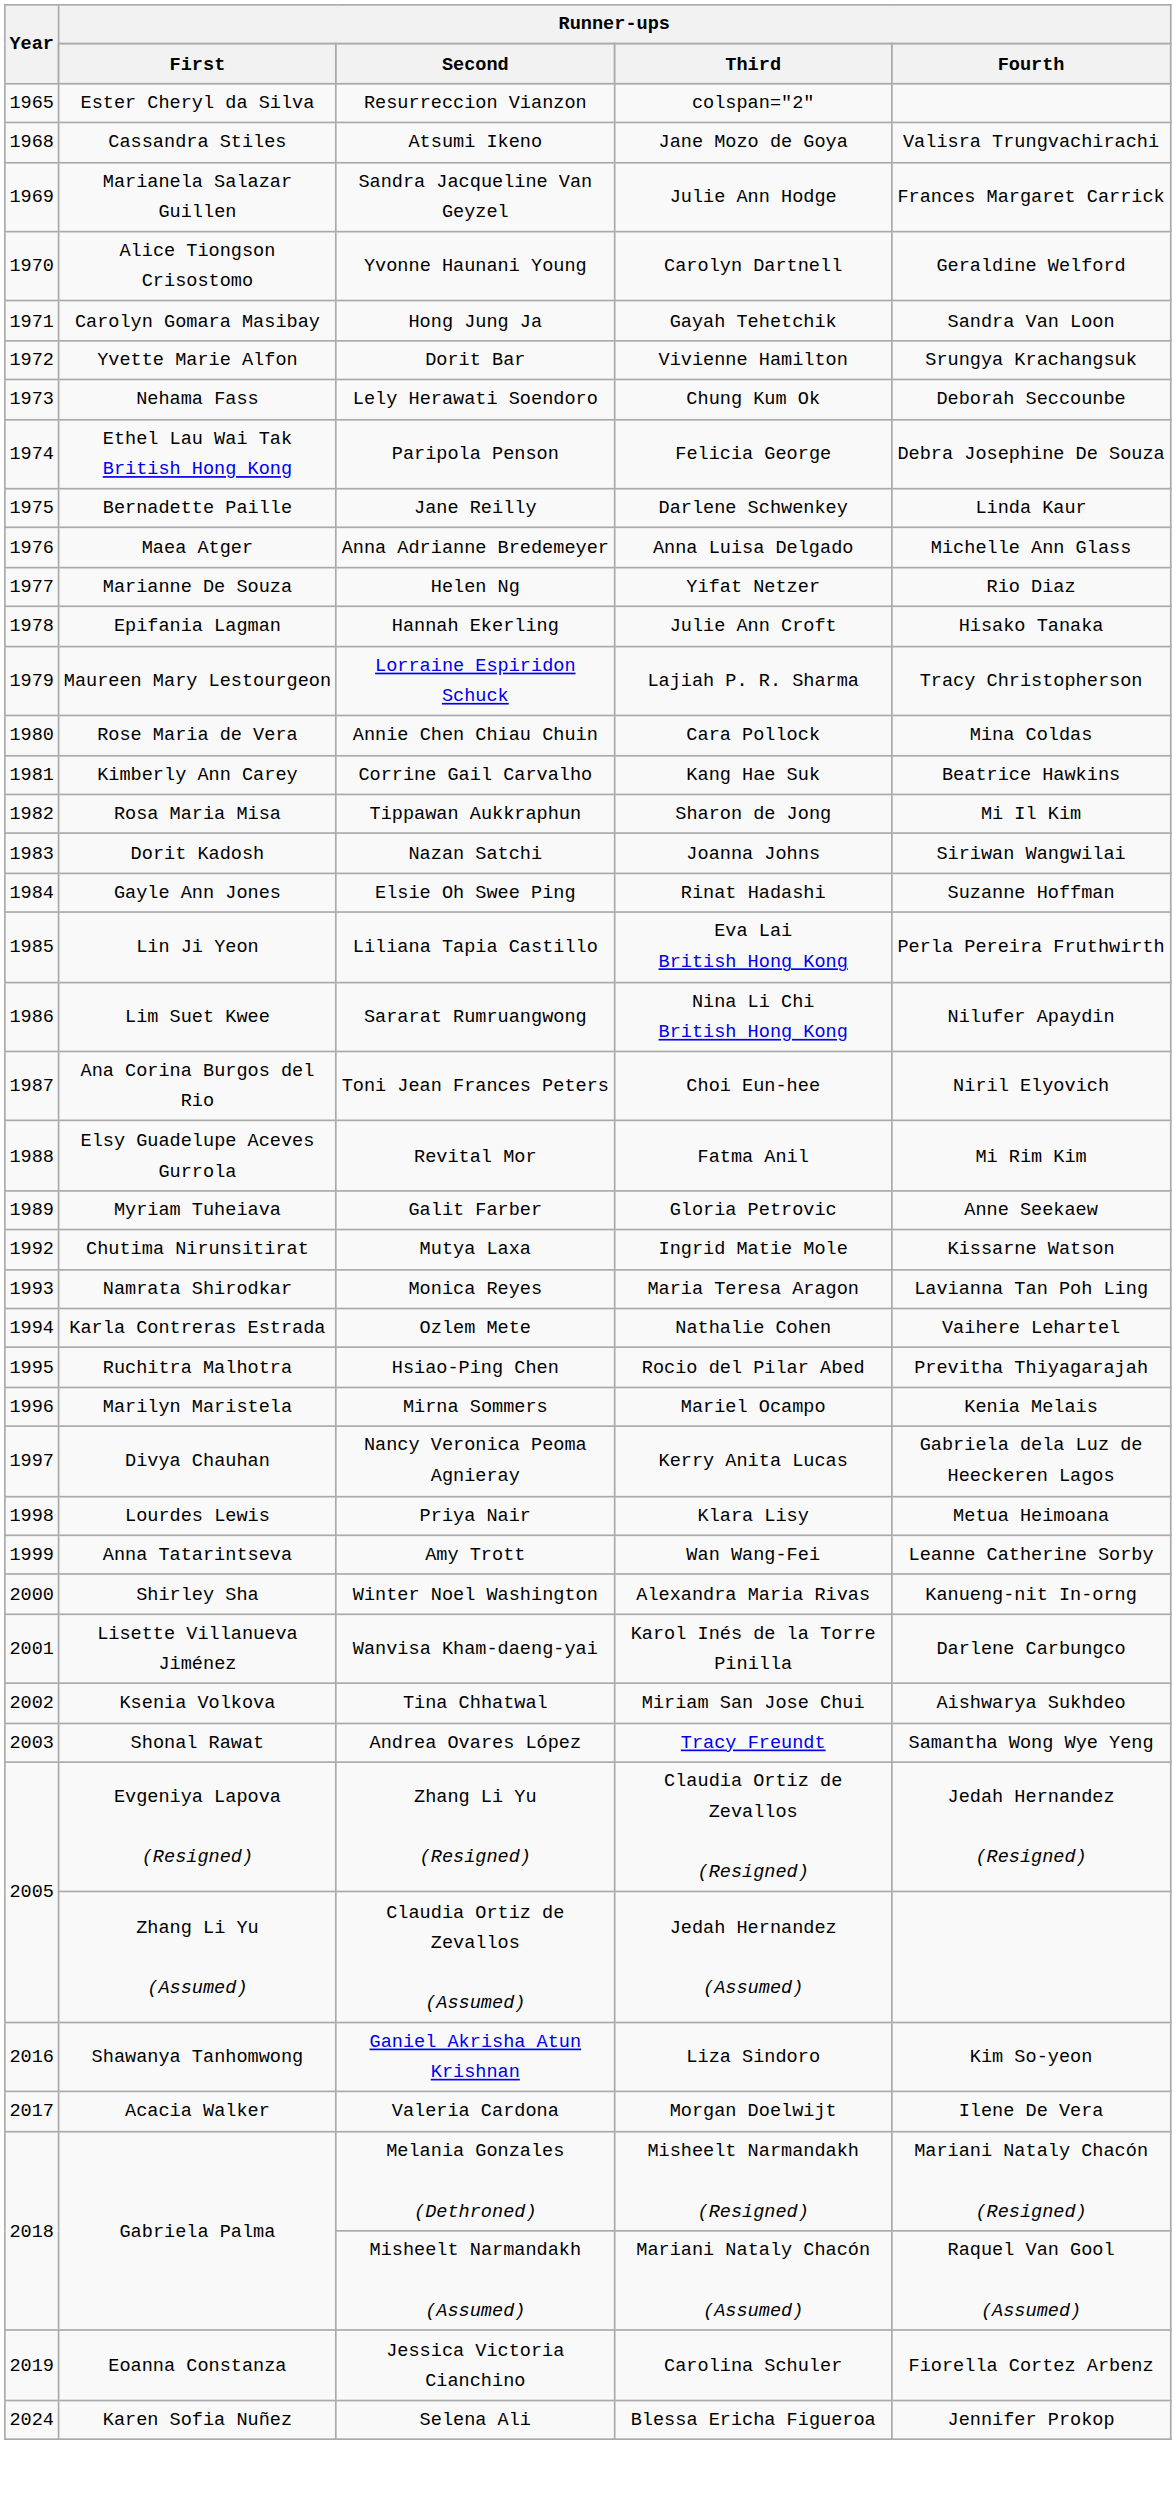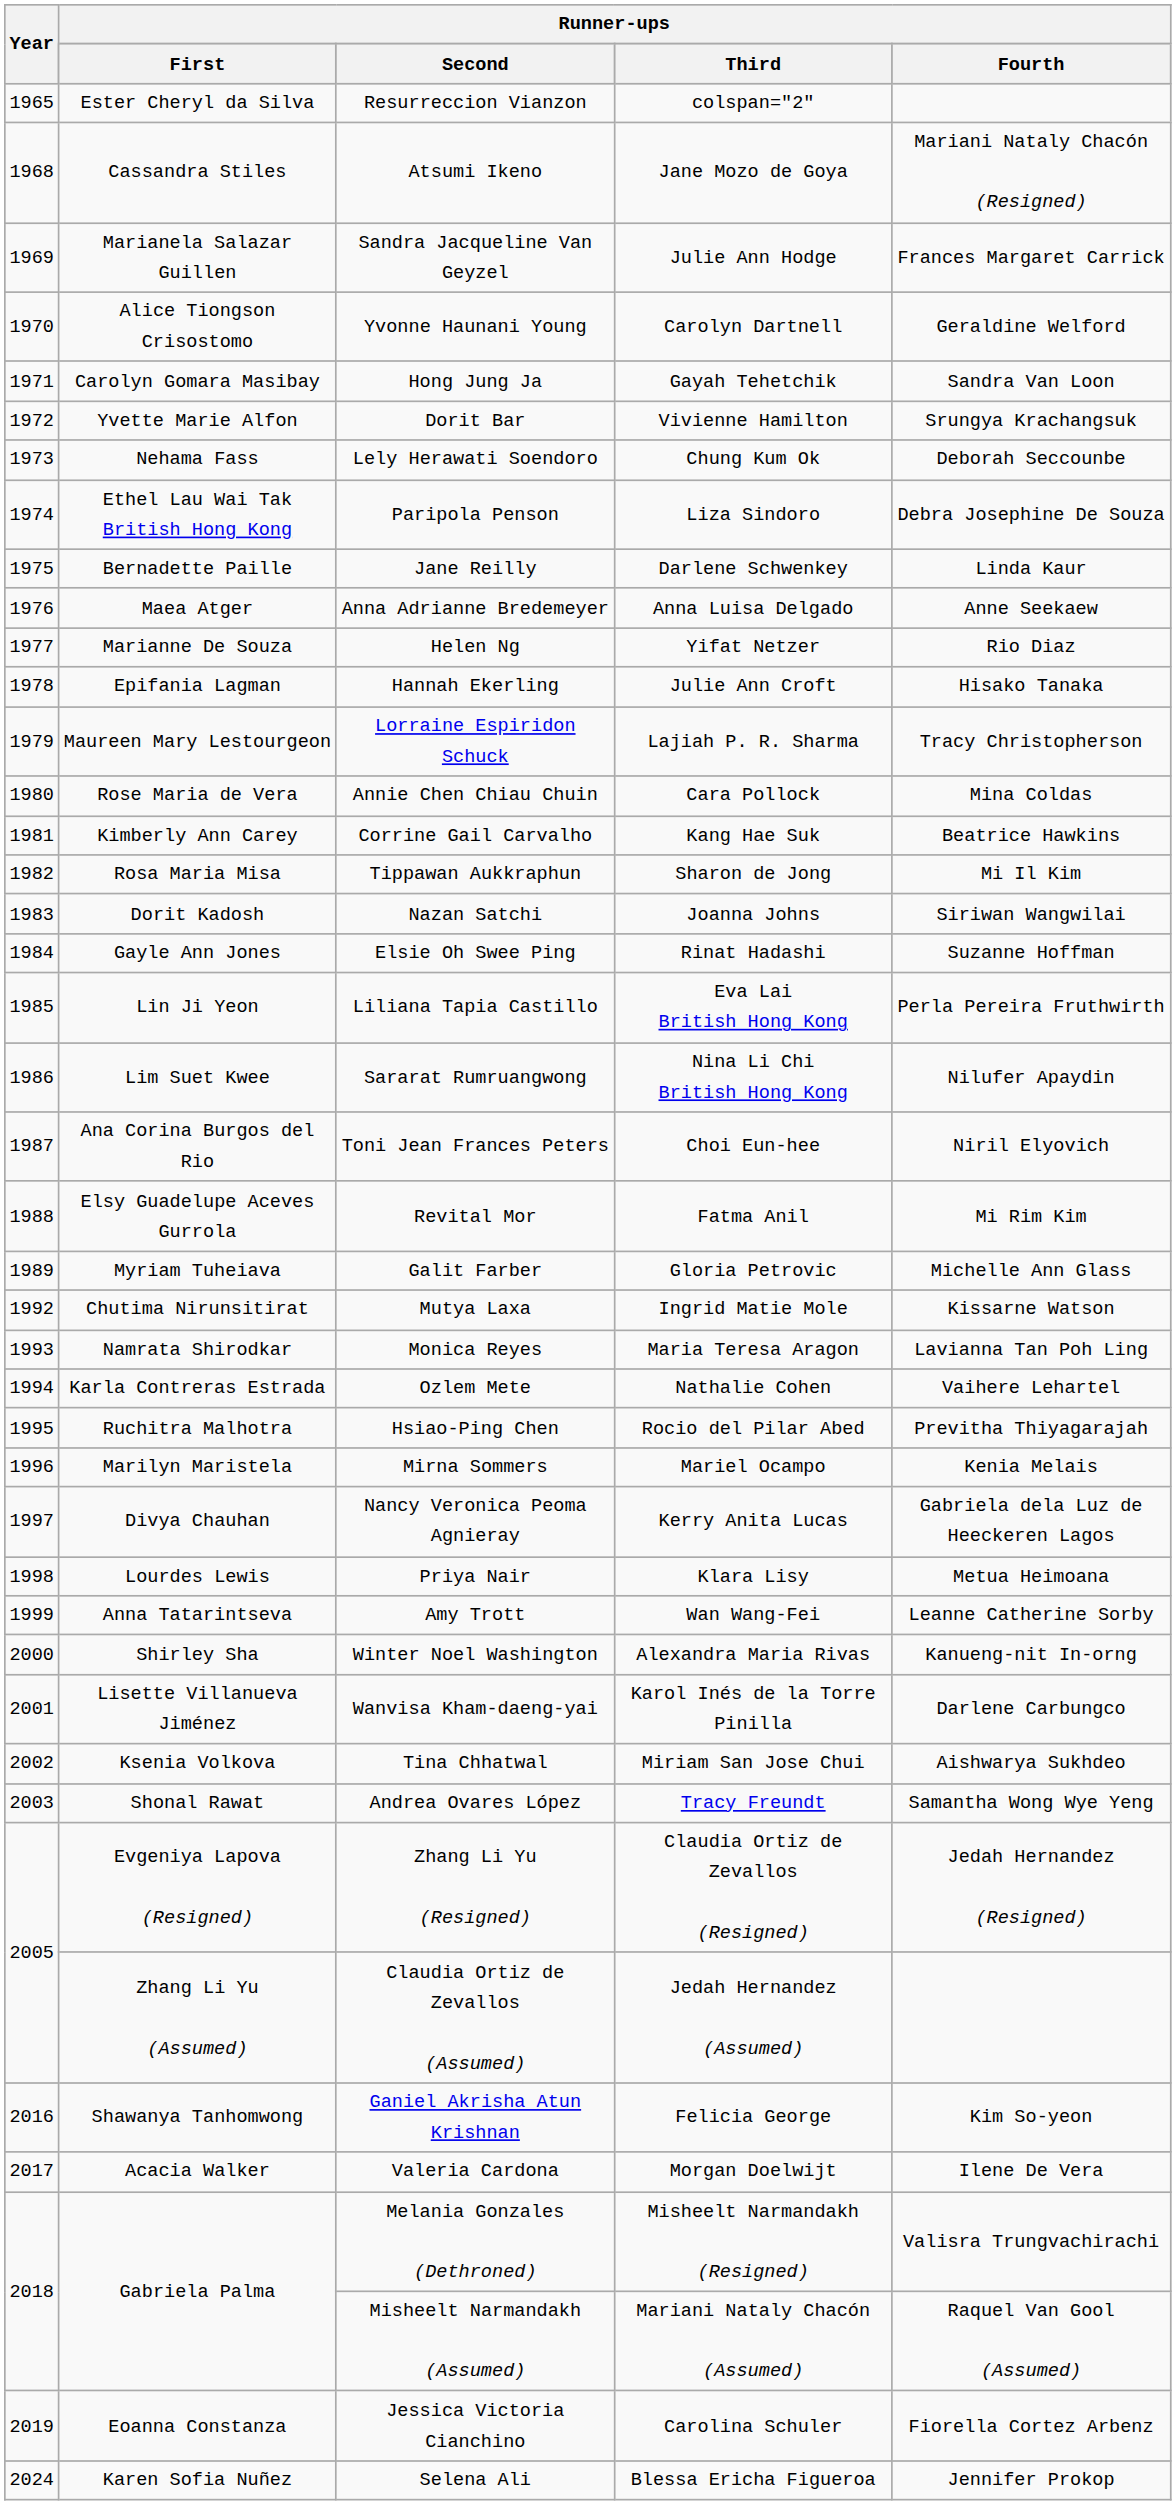(1031, 143) Valisra Trungvachirachi -> (1031, 173) Mariani Nataly Chacón (Resigned)
(753, 454) Felicia George -> (753, 515) Liza Sindoro
(1031, 548) Michelle Ann Glass -> (1031, 608) Anne Seekaew
(1031, 1210) Anne Seekaew -> (1031, 1271) Michelle Ann Glass
(753, 2057) Liza Sindoro -> (753, 2118) Felicia George
(1031, 2181) Mariani Nataly Chacón (Resigned) -> (1031, 2242) Valisra Trungvachirachi
